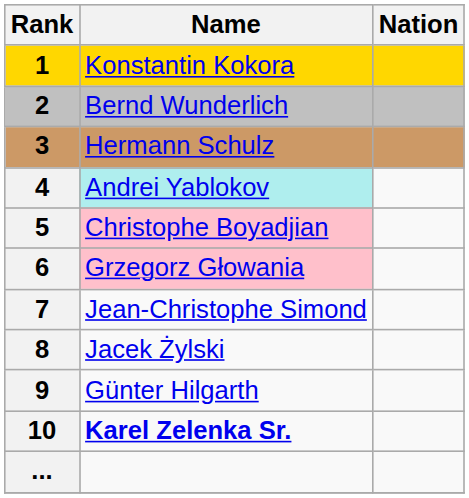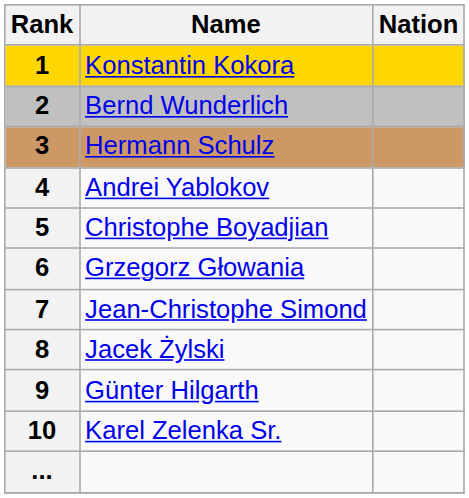(177, 187) paleturquoise background -> (177, 187) no background
(207, 227) pink background -> (207, 227) no background
(195, 268) pink background -> (195, 268) no background
(188, 430) bold -> (183, 430) normal
